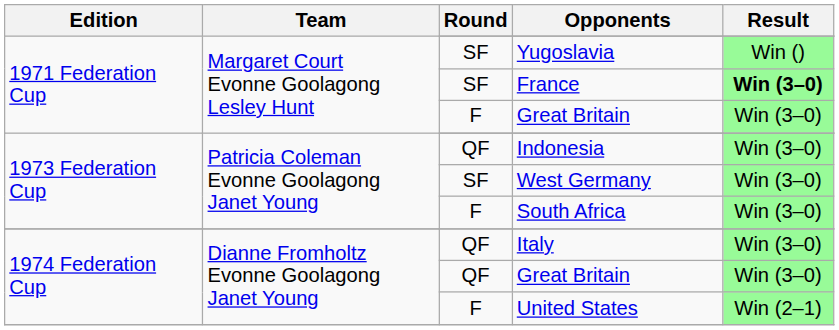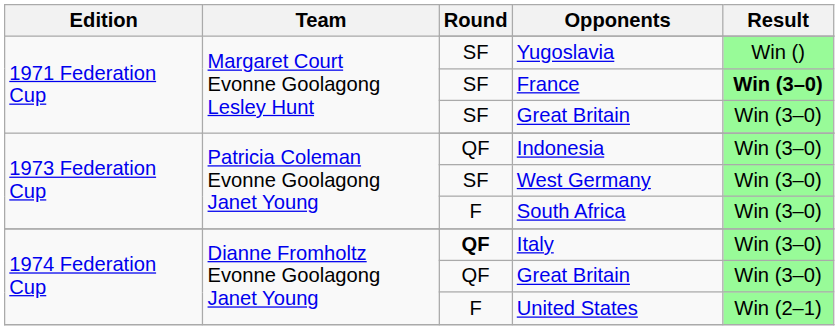(476, 116) F -> (476, 116) SF
(476, 244) normal -> (476, 244) bold
